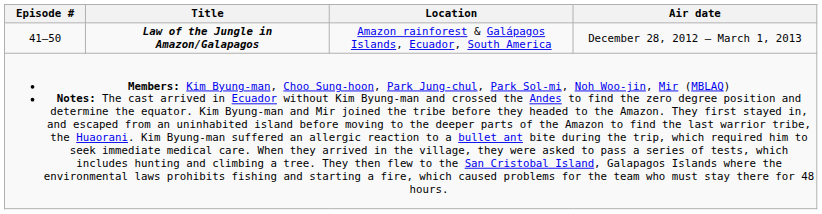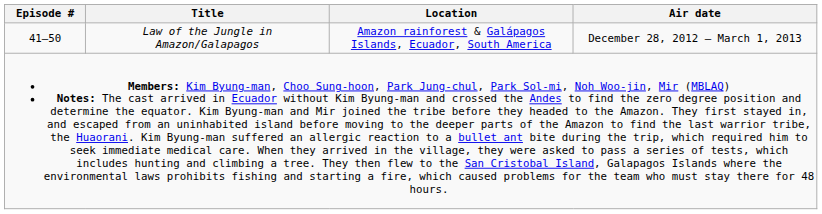(208, 38) bold -> (208, 38) normal
